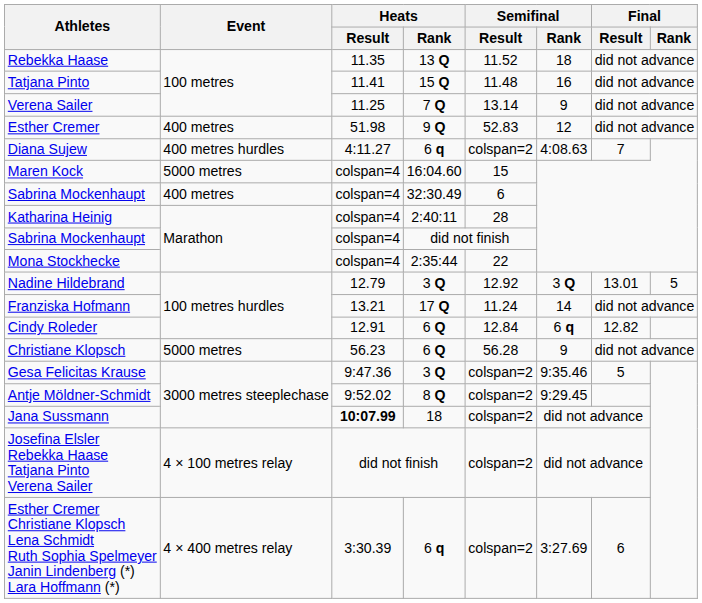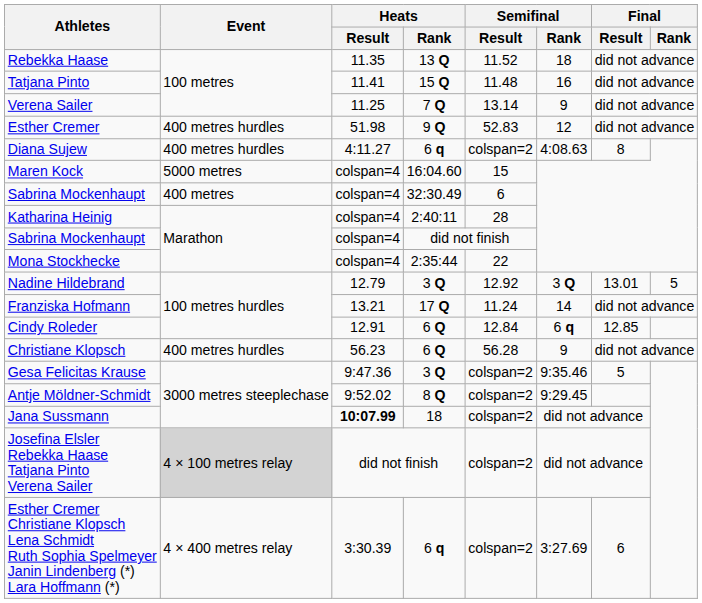(199, 128) 400 metres -> (224, 128) 400 metres hurdles
(621, 150) 7 -> (621, 150) 8
(621, 328) 12.82 -> (621, 328) 12.85
(203, 350) 5000 metres -> (224, 350) 400 metres hurdles
(228, 463) no background -> (228, 463) lightgrey background
